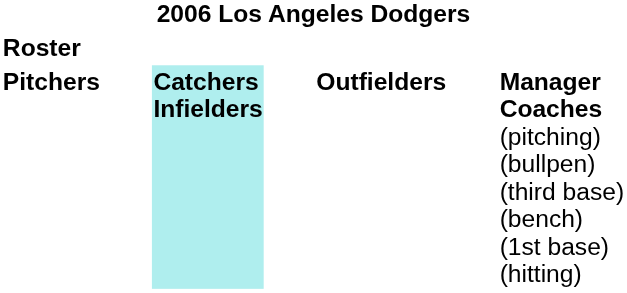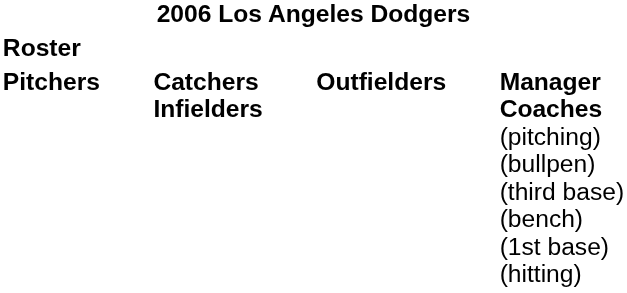(208, 94) paleturquoise background -> (208, 94) no background
